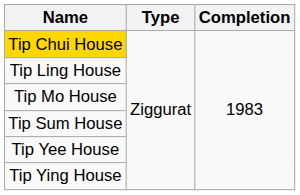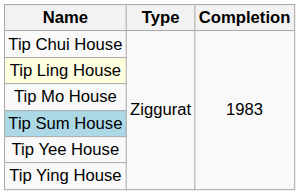(65, 44) gold background -> (65, 44) no background
(65, 70) no background -> (65, 70) lightyellow background
(65, 123) no background -> (65, 123) lightblue background
